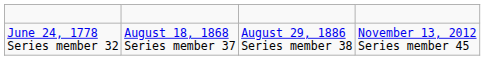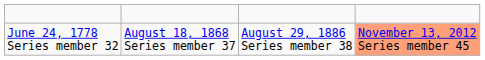(417, 39) no background -> (417, 39) lightsalmon background
